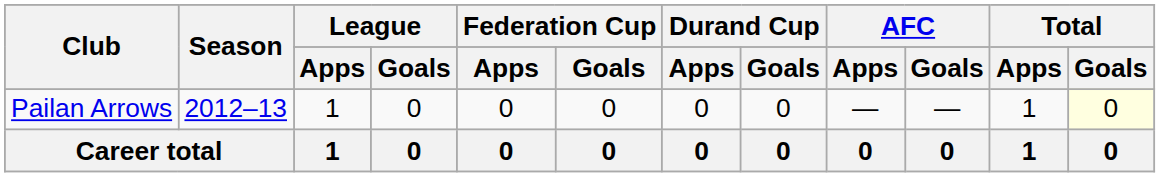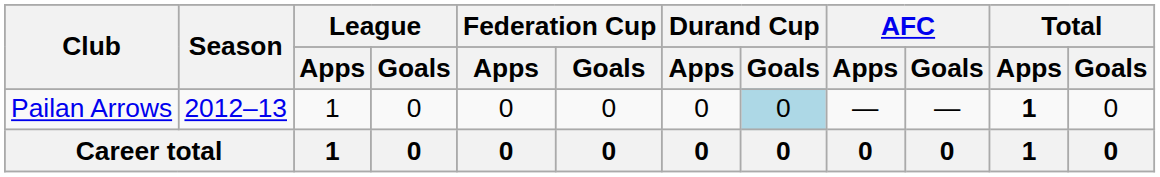(783, 109) no background -> (783, 109) lightblue background
(1029, 109) normal -> (1029, 109) bold
(1111, 109) lightyellow background -> (1111, 109) no background
